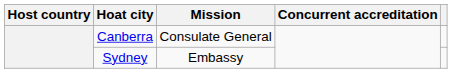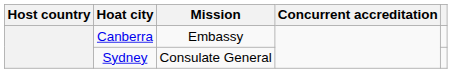(216, 36) Consulate General -> (216, 36) Embassy
(216, 57) Embassy -> (216, 57) Consulate General
